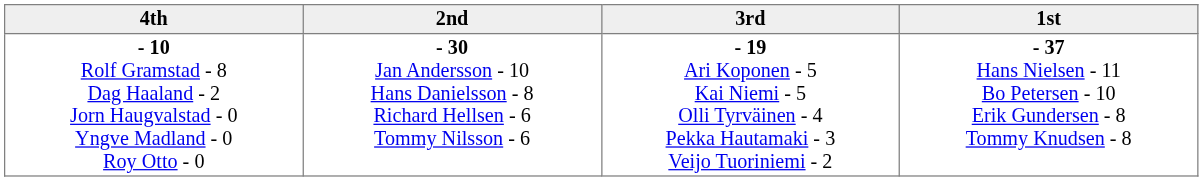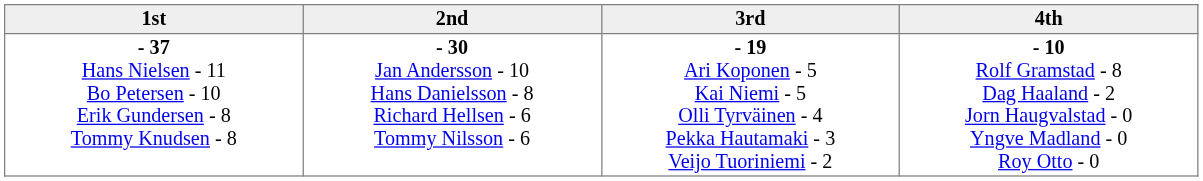columns swapped: (1049, 18) <-> (154, 18)
